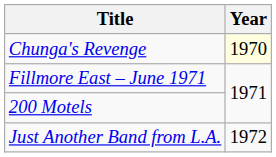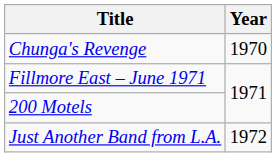(248, 48) lightyellow background -> (248, 48) no background
